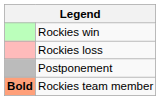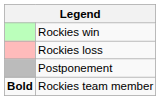(20, 87) lightsalmon background -> (20, 87) no background
